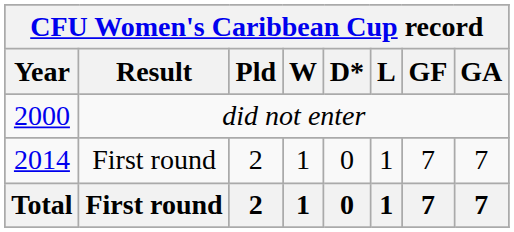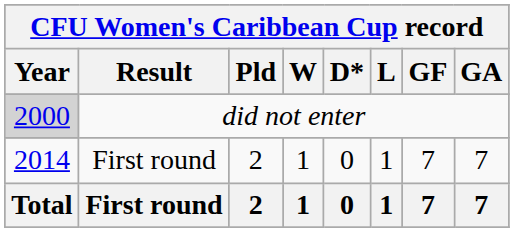(42, 115) no background -> (42, 115) lightgrey background
